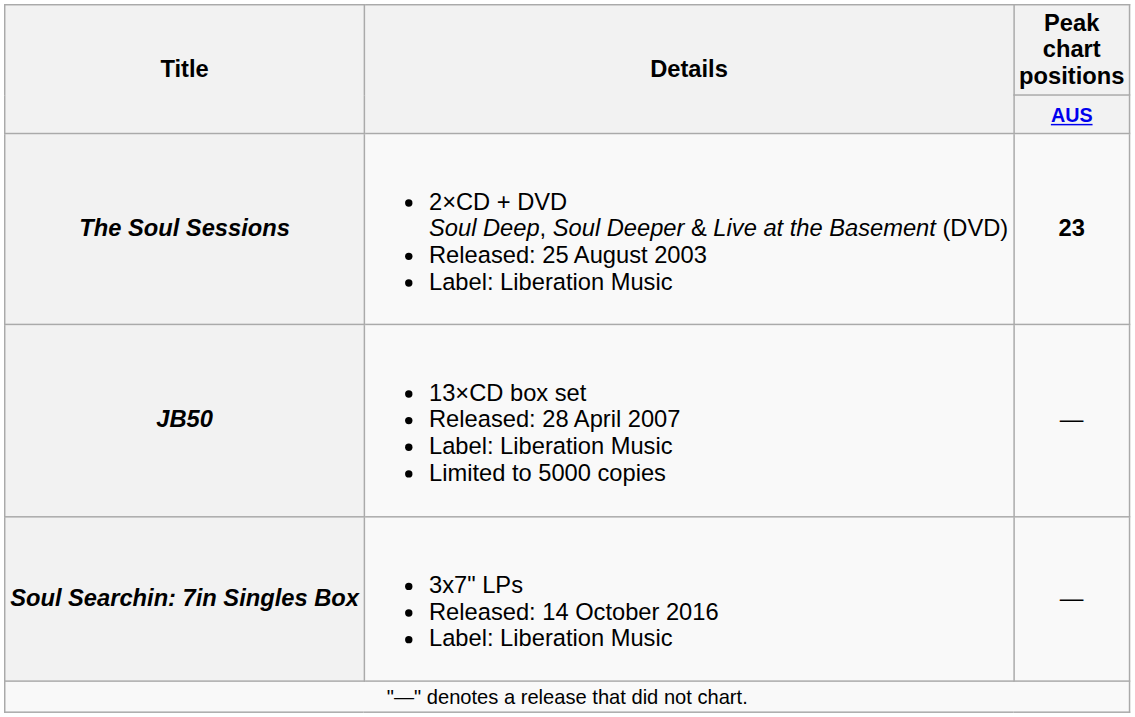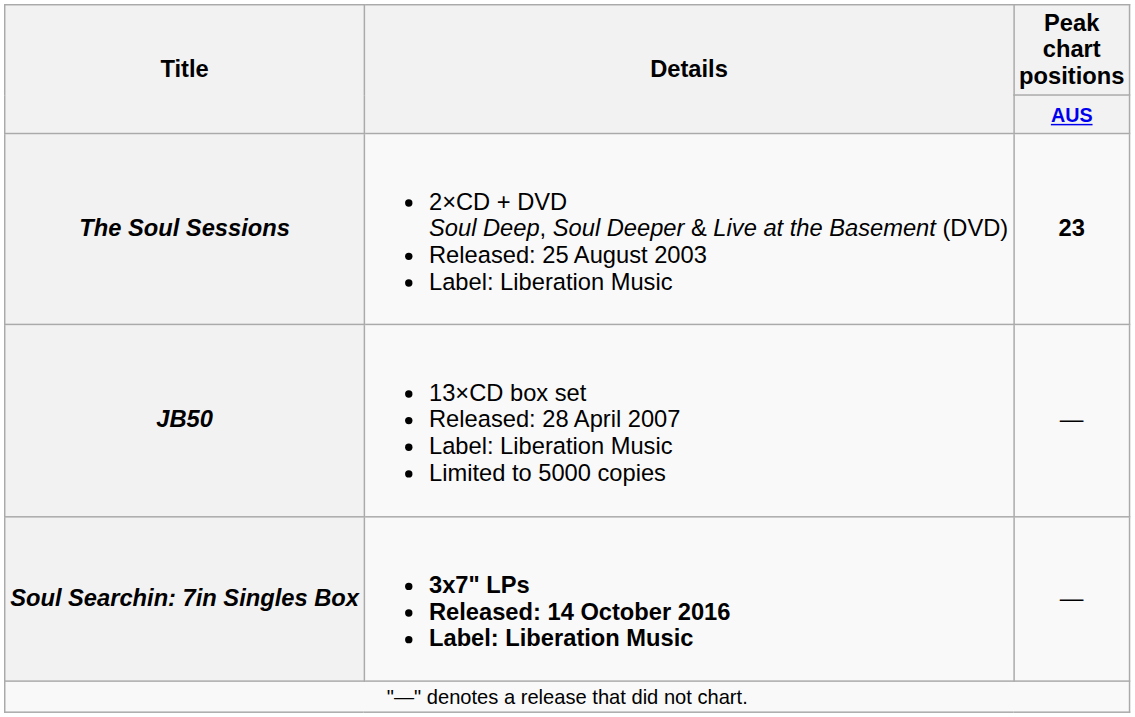(689, 612) normal -> (689, 612) bold
